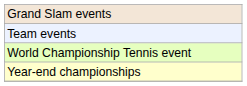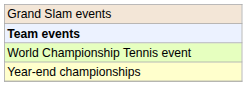(42, 33) normal -> (44, 33) bold
